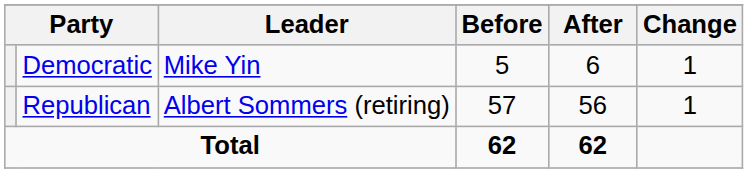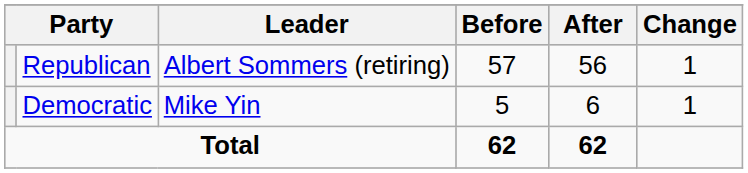rows swapped: (87, 106) <-> (87, 65)
